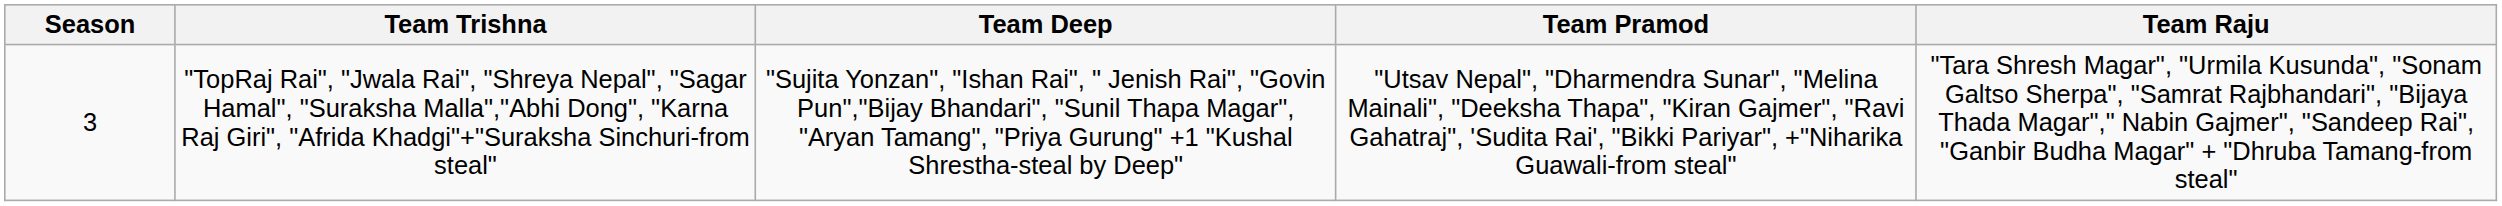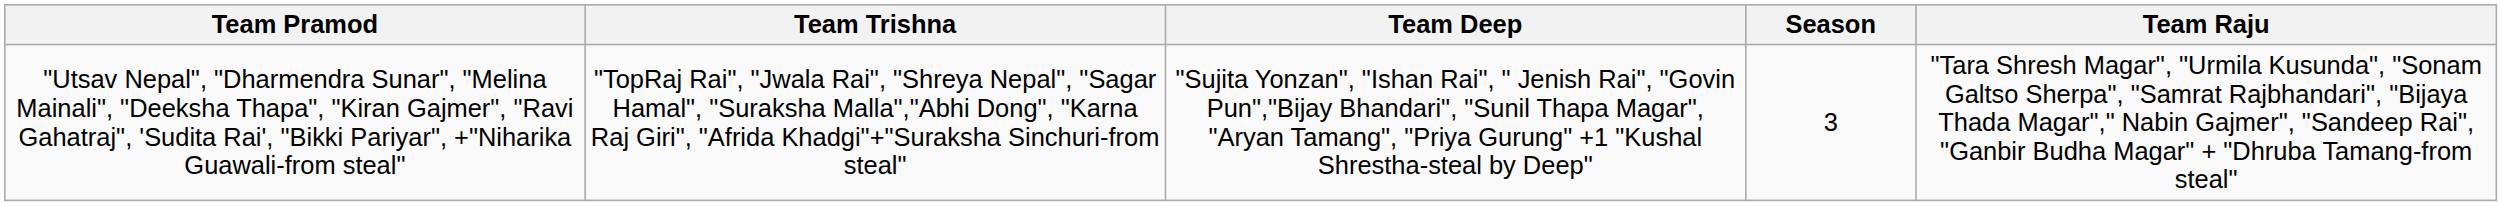columns swapped: (90, 24) <-> (1626, 24)
